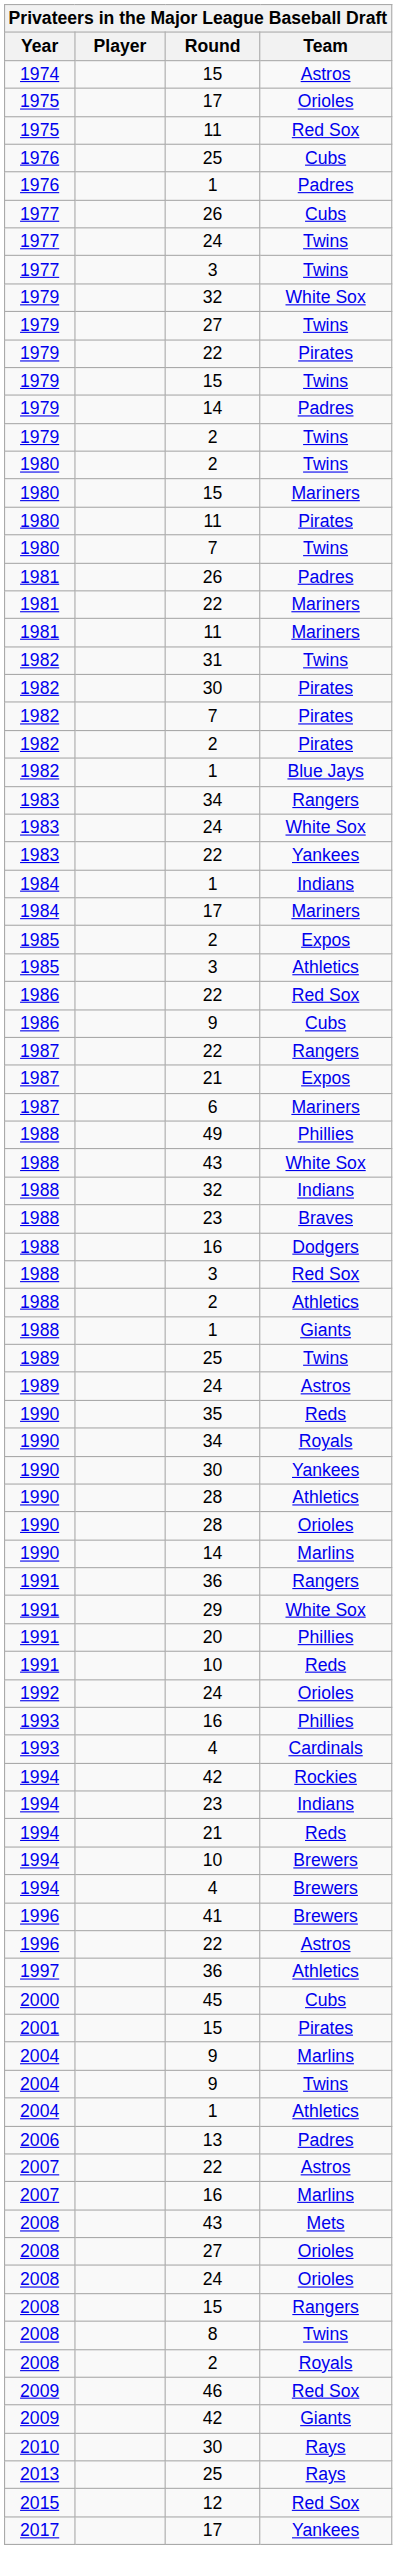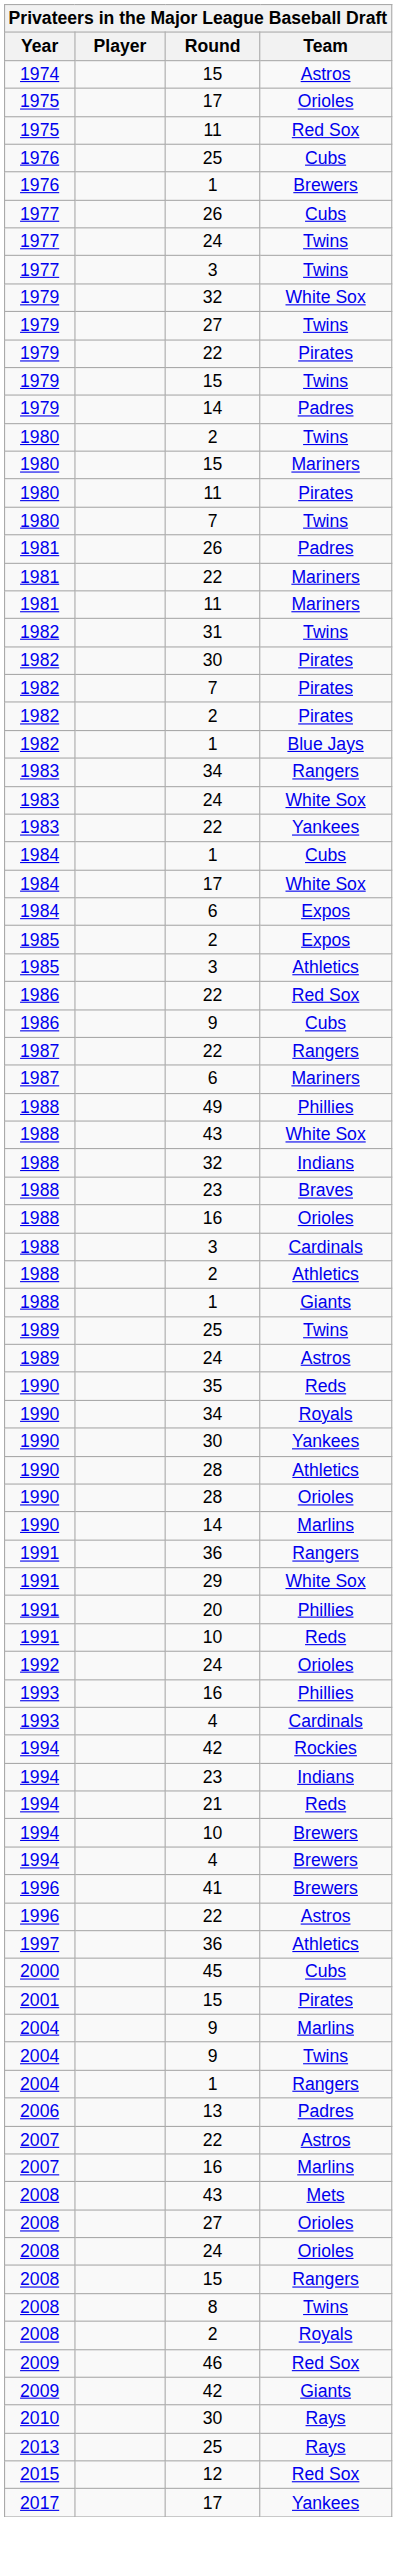(326, 185) Padres -> (326, 185) Brewers
- row: (40, 437)
(326, 883) Indians -> (326, 855) Cubs
(326, 911) Mariners -> (326, 883) White Sox
+ row: (40, 911)
- row: (40, 1079)
(326, 1246) Dodgers -> (326, 1218) Orioles
(326, 1274) Red Sox -> (326, 1246) Cardinals
(326, 2111) Athletics -> (326, 2083) Rangers
